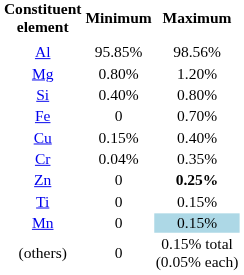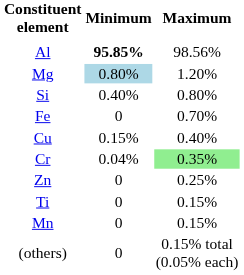(119, 52) normal -> (119, 52) bold
(119, 73) no background -> (119, 73) lightblue background
(197, 159) no background -> (197, 159) lightgreen background
(197, 180) bold -> (197, 180) normal
(197, 223) lightblue background -> (197, 223) no background
